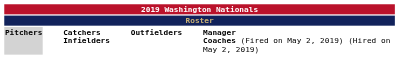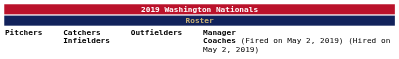(24, 32) lightgrey background -> (24, 32) no background
